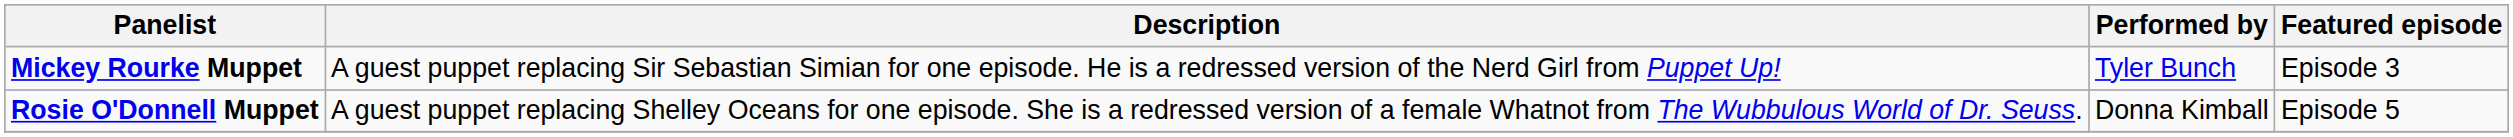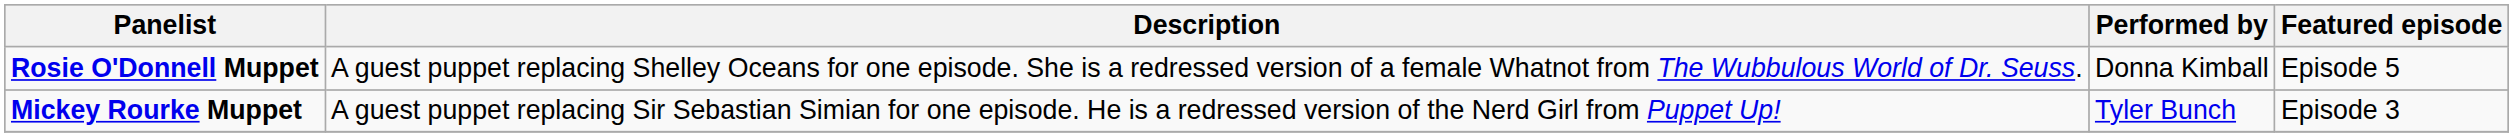rows swapped: (157, 68) <-> (165, 110)
